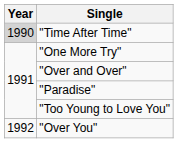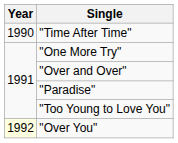(20, 33) lightgrey background -> (20, 33) no background
(20, 128) no background -> (20, 128) lightyellow background
